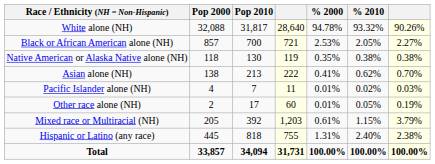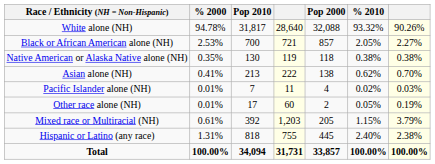columns swapped: (211, 12) <-> (327, 12)
